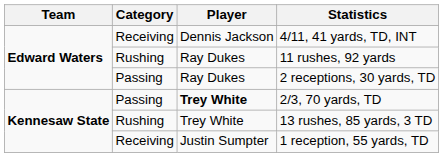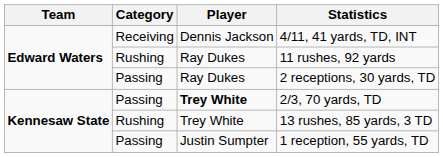(145, 141) Receiving -> (139, 141) Passing
